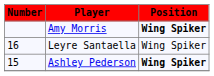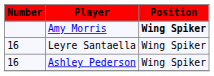(13, 62) 15 -> (13, 62) 16
(174, 62) bold -> (174, 62) normal
